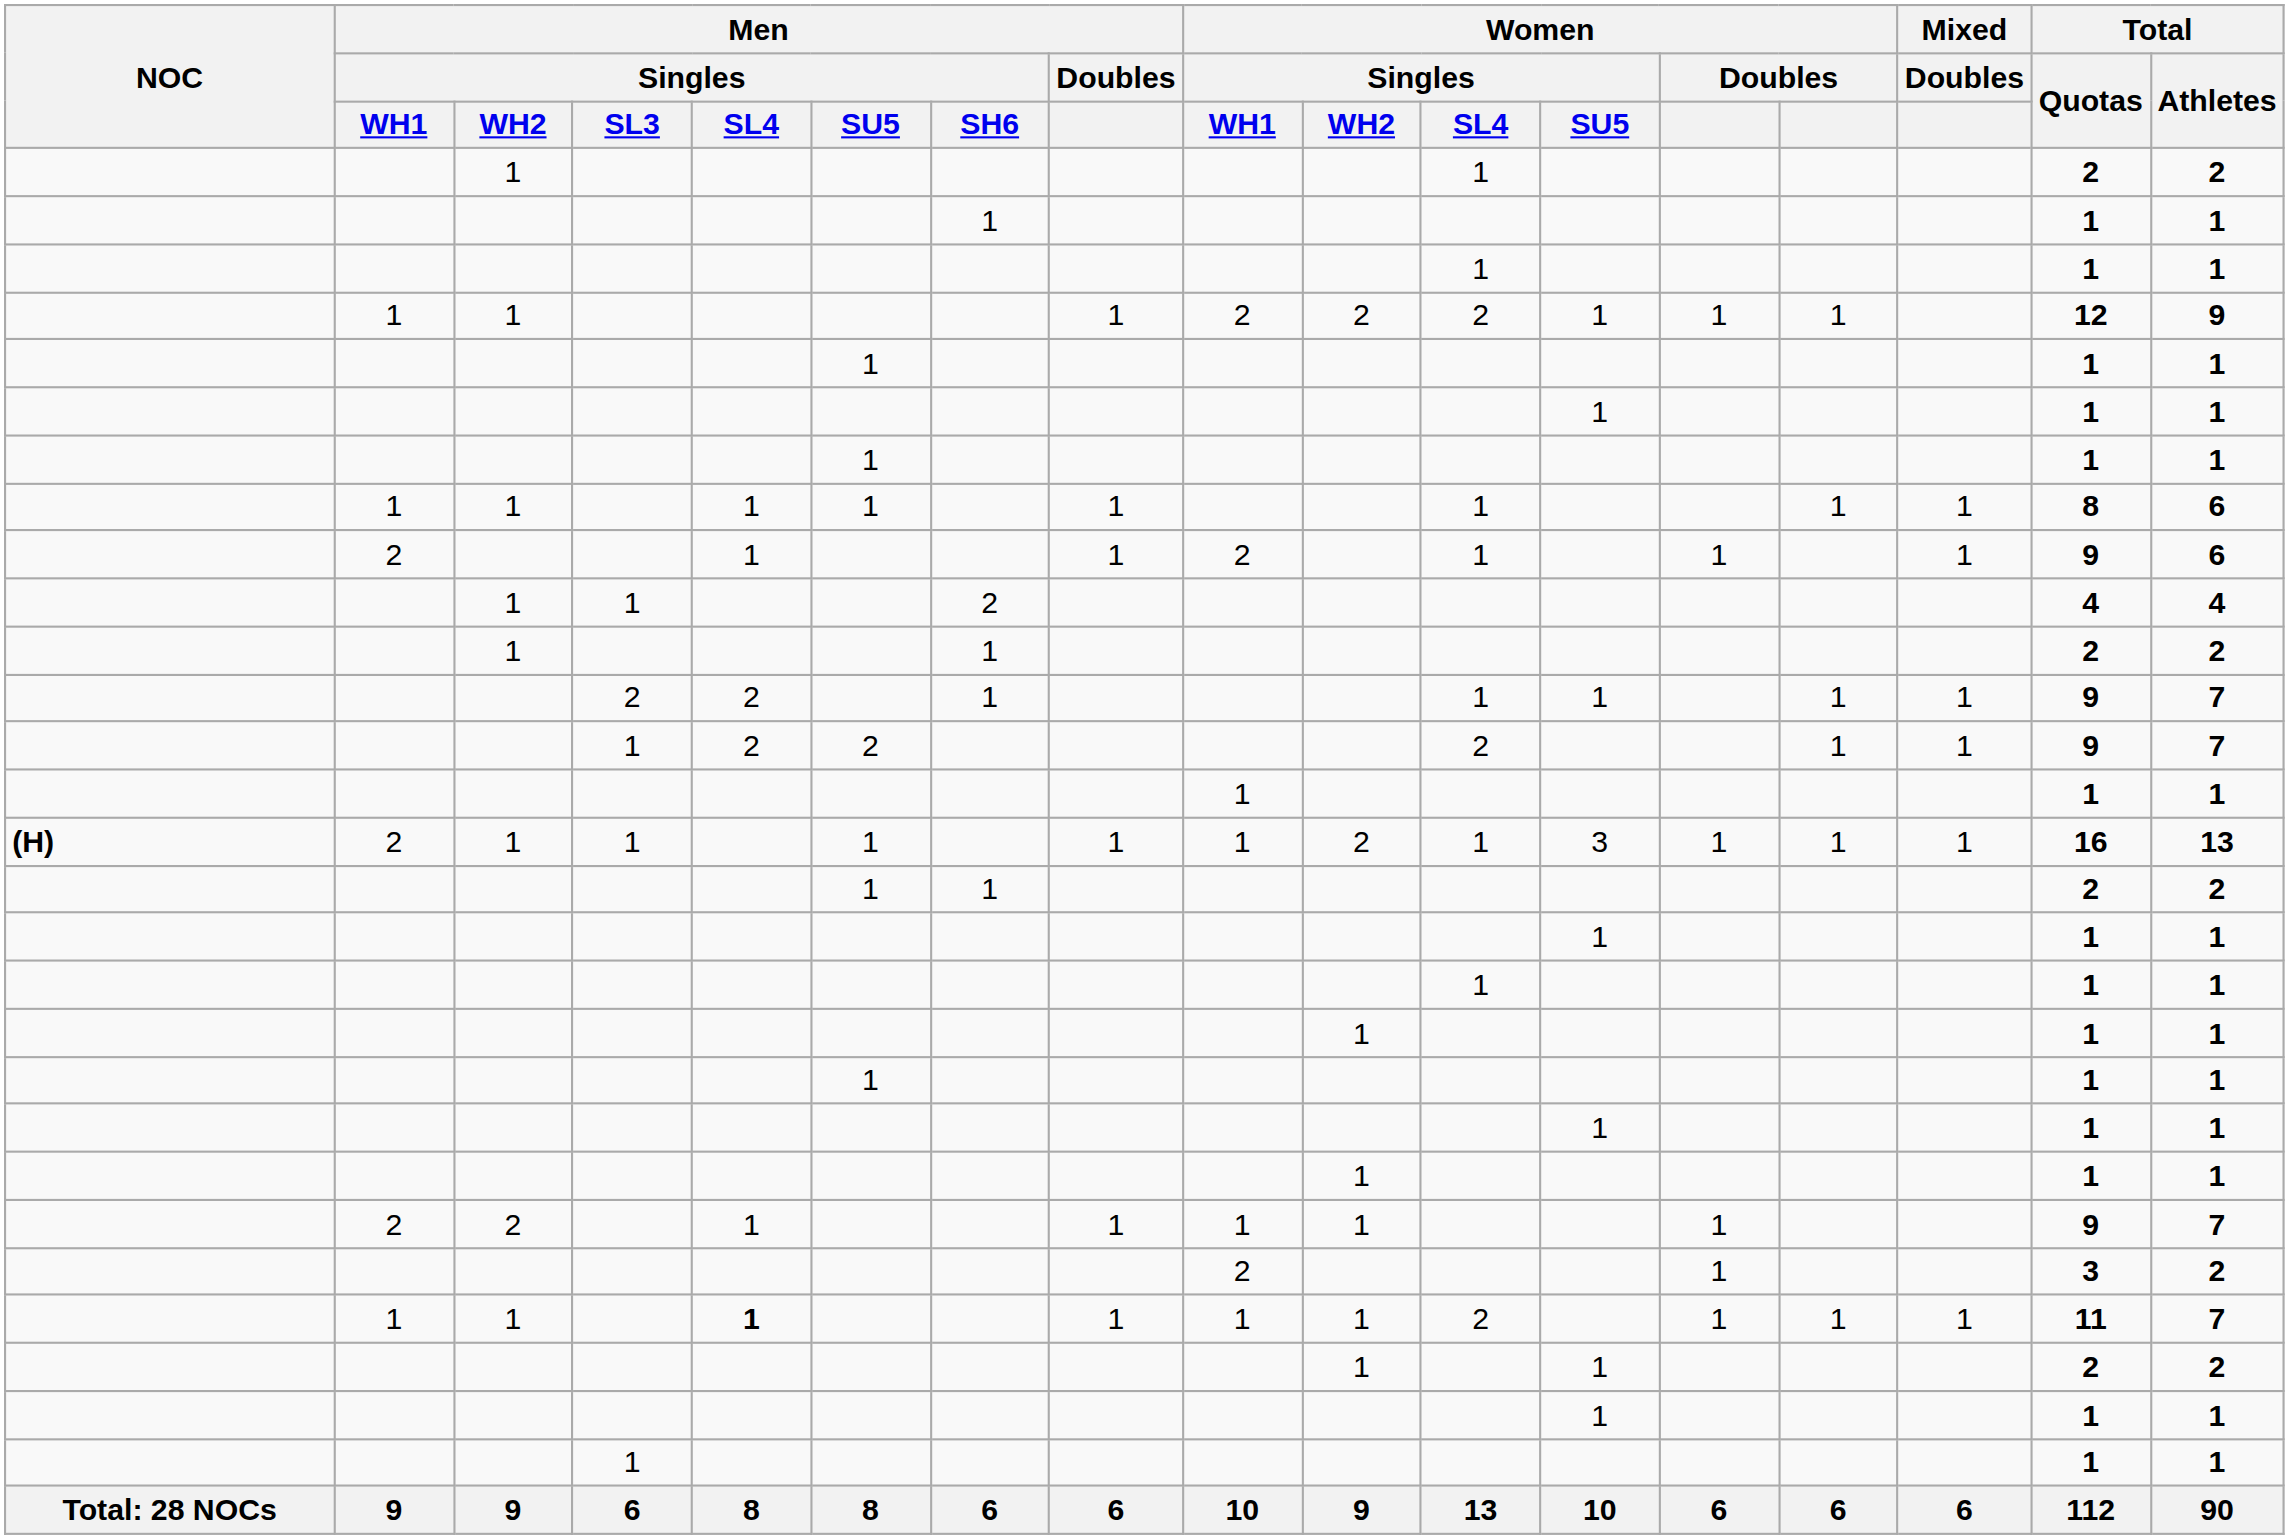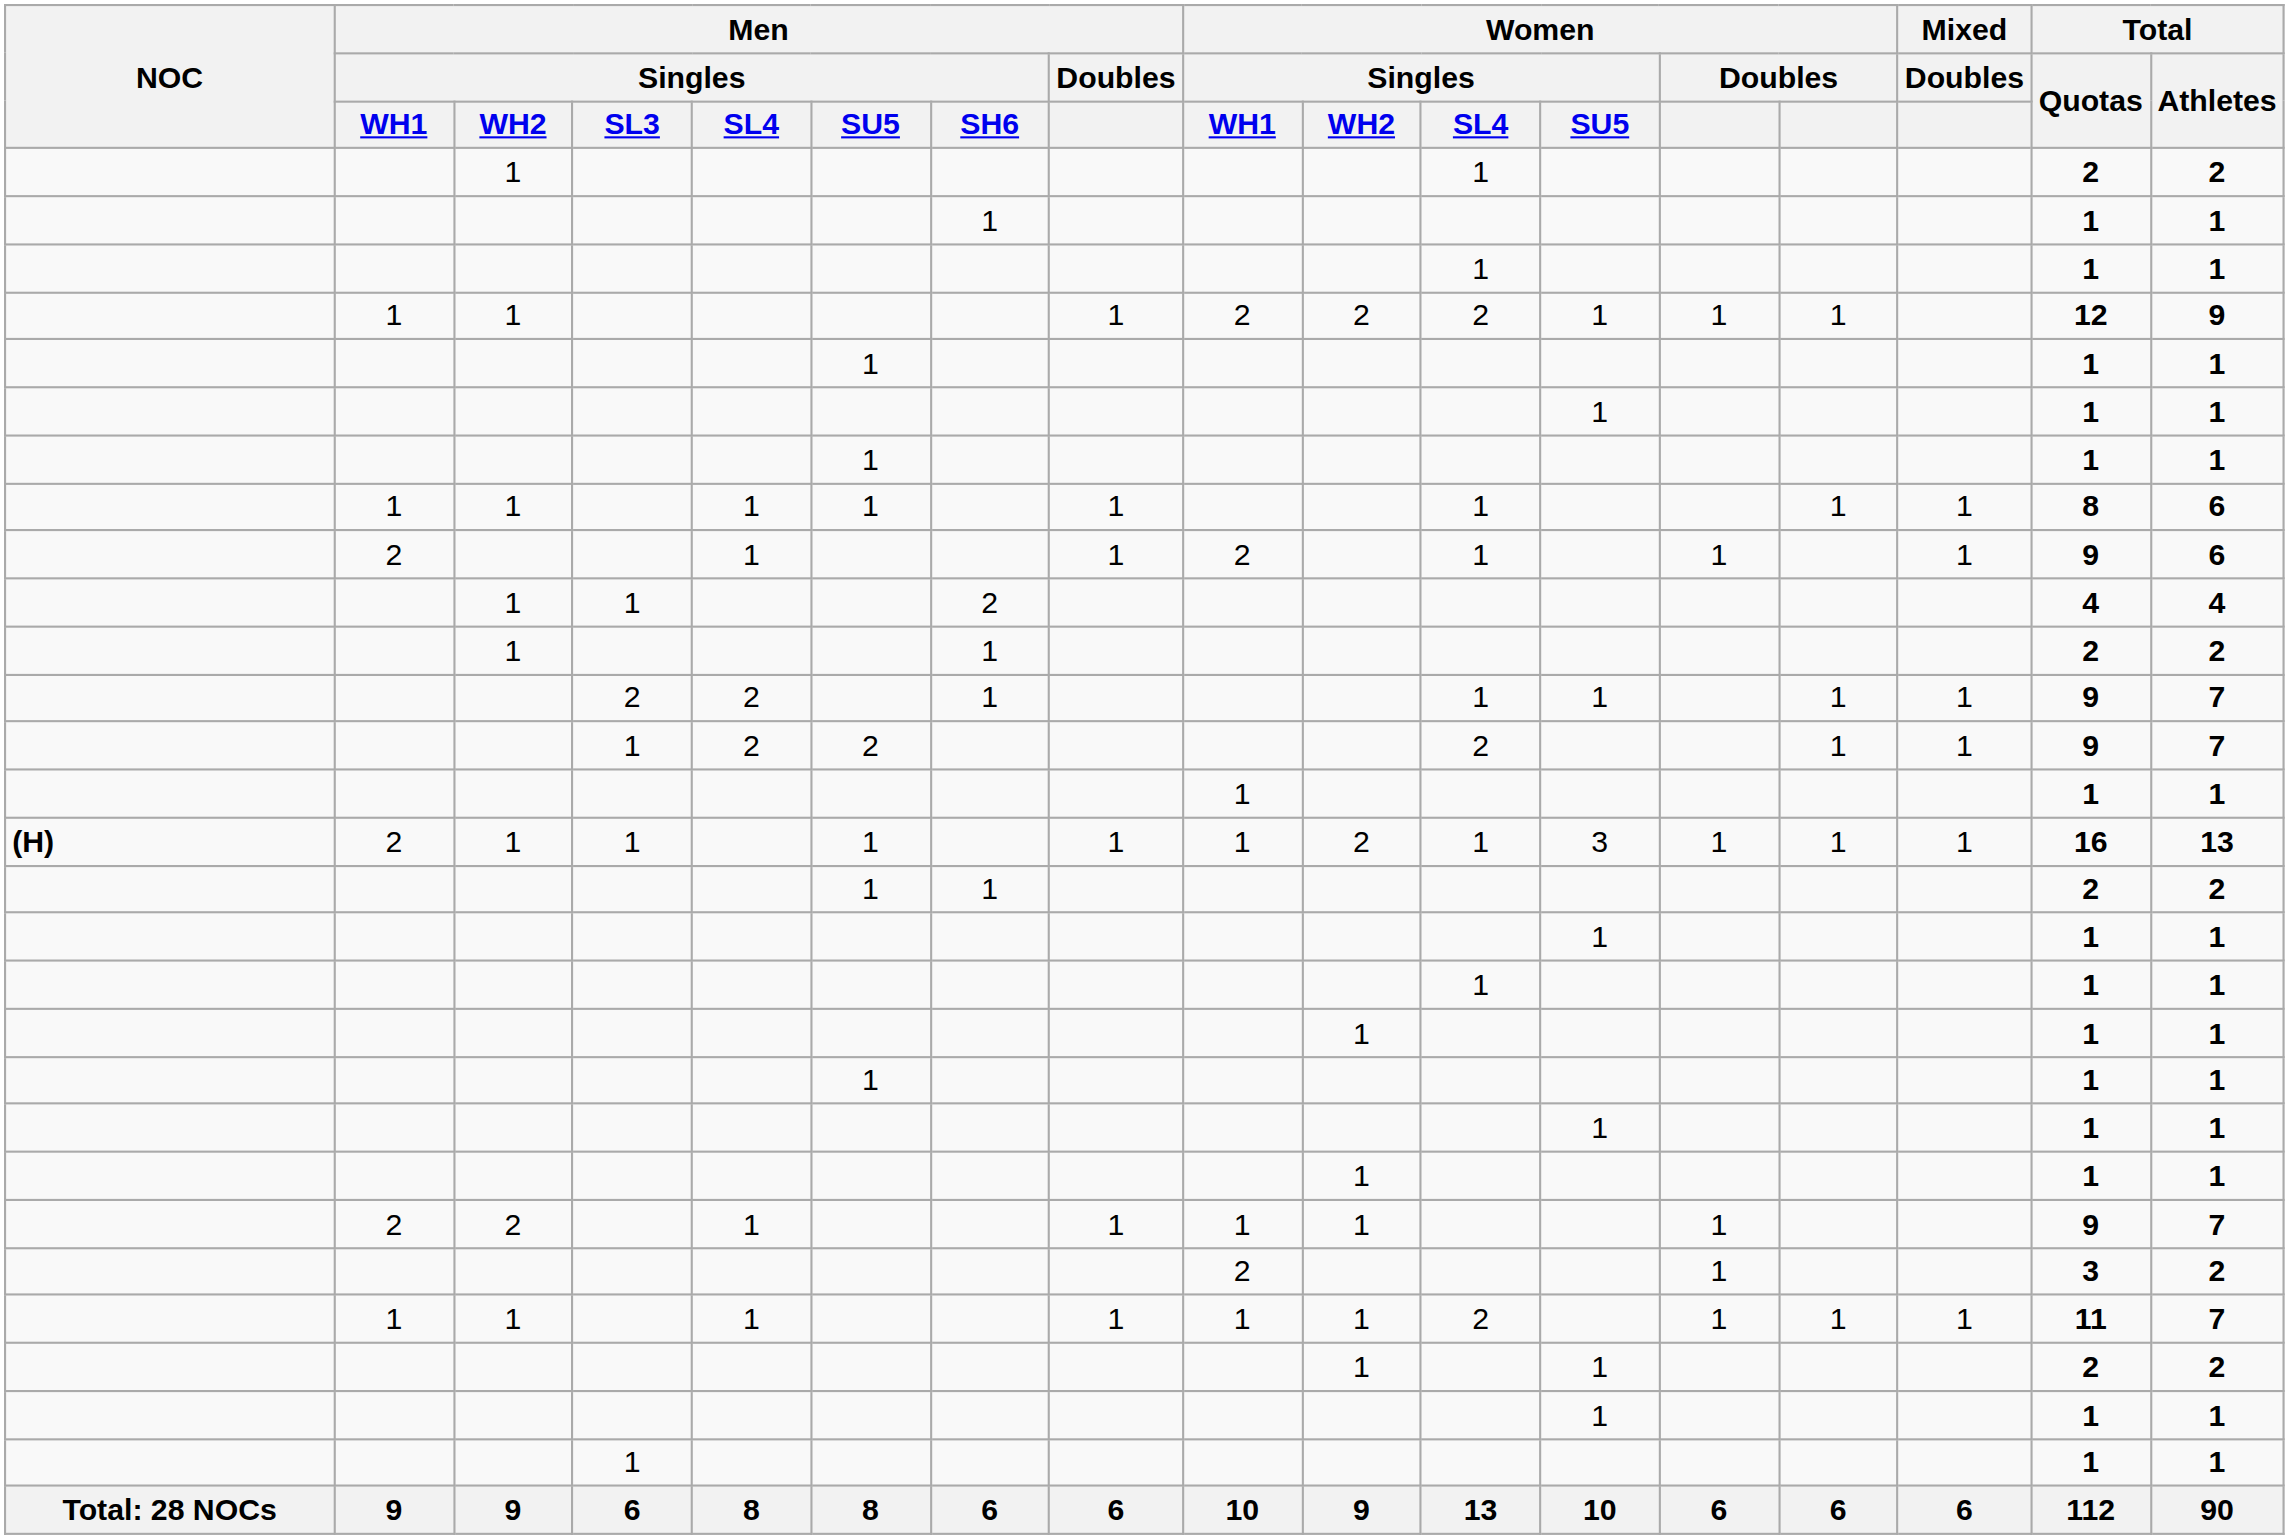(751, 1319) bold -> (751, 1319) normal
